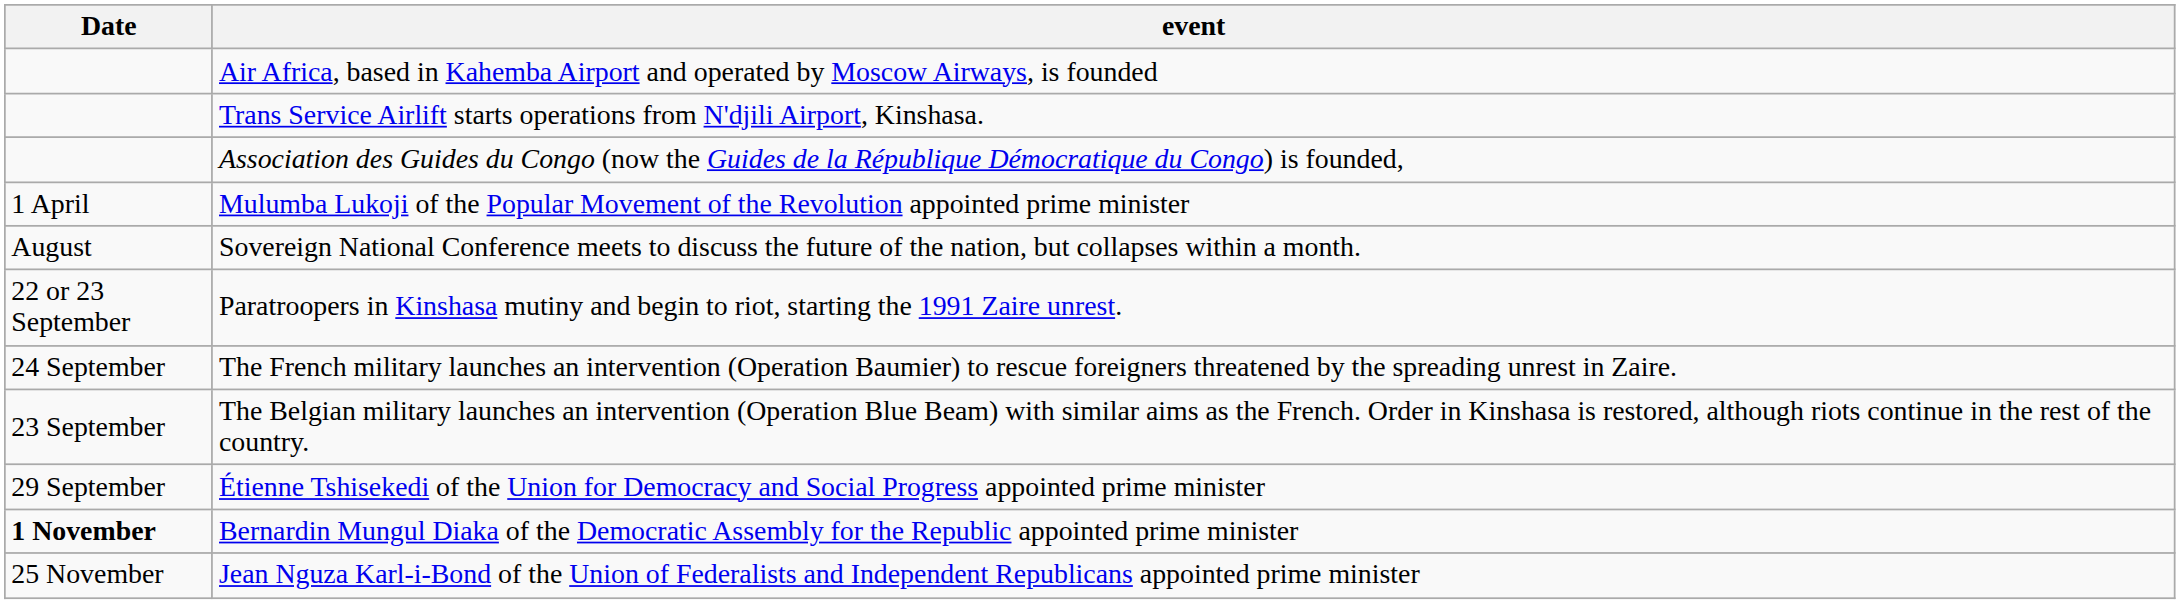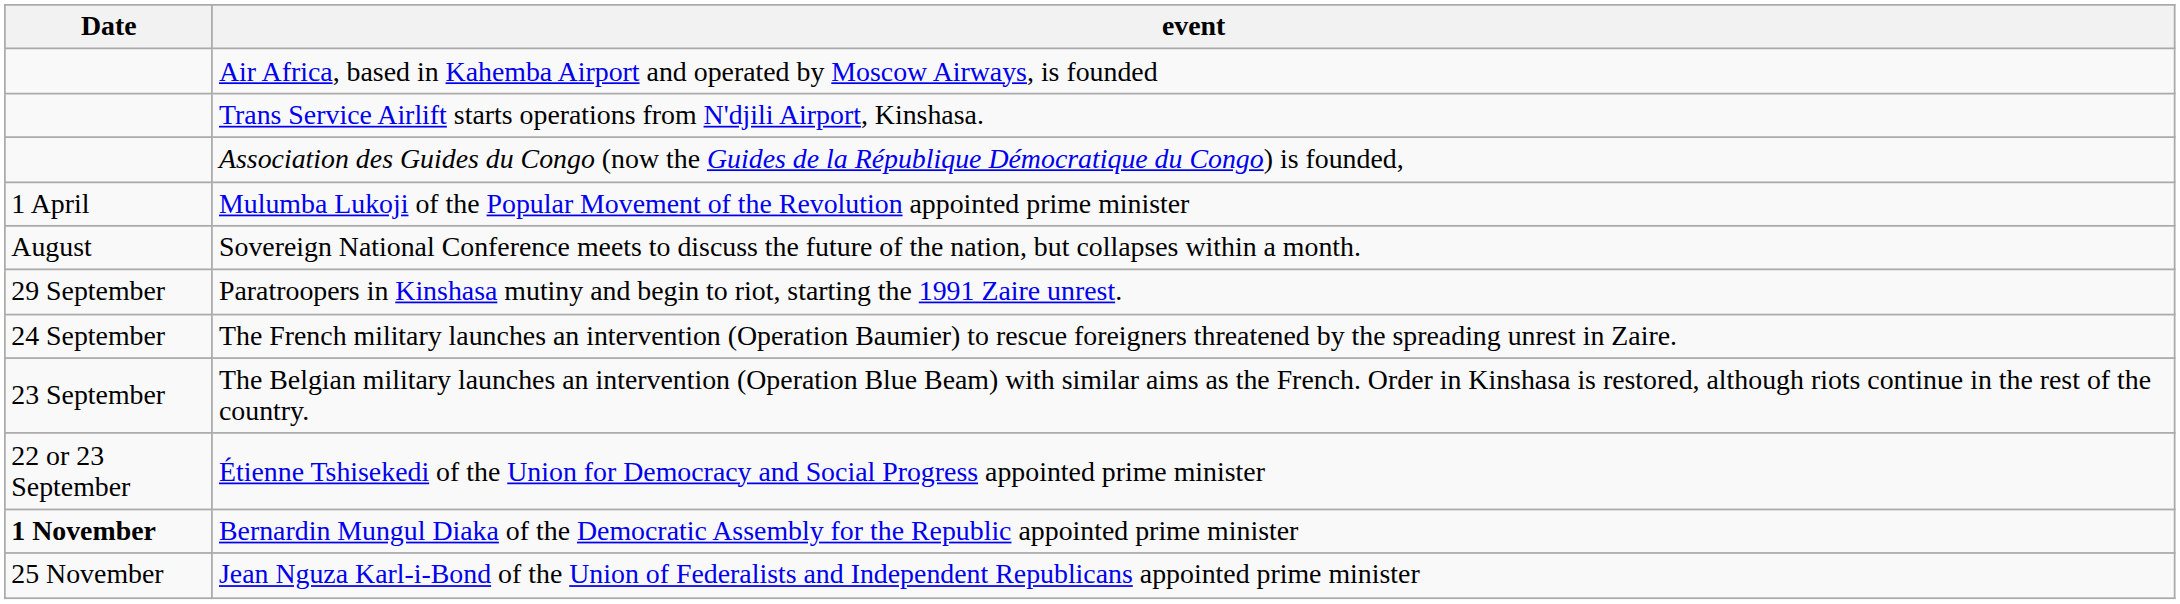(71, 307) 22 or 23 September -> (88, 291) 29 September
(88, 486) 29 September -> (71, 470) 22 or 23 September
